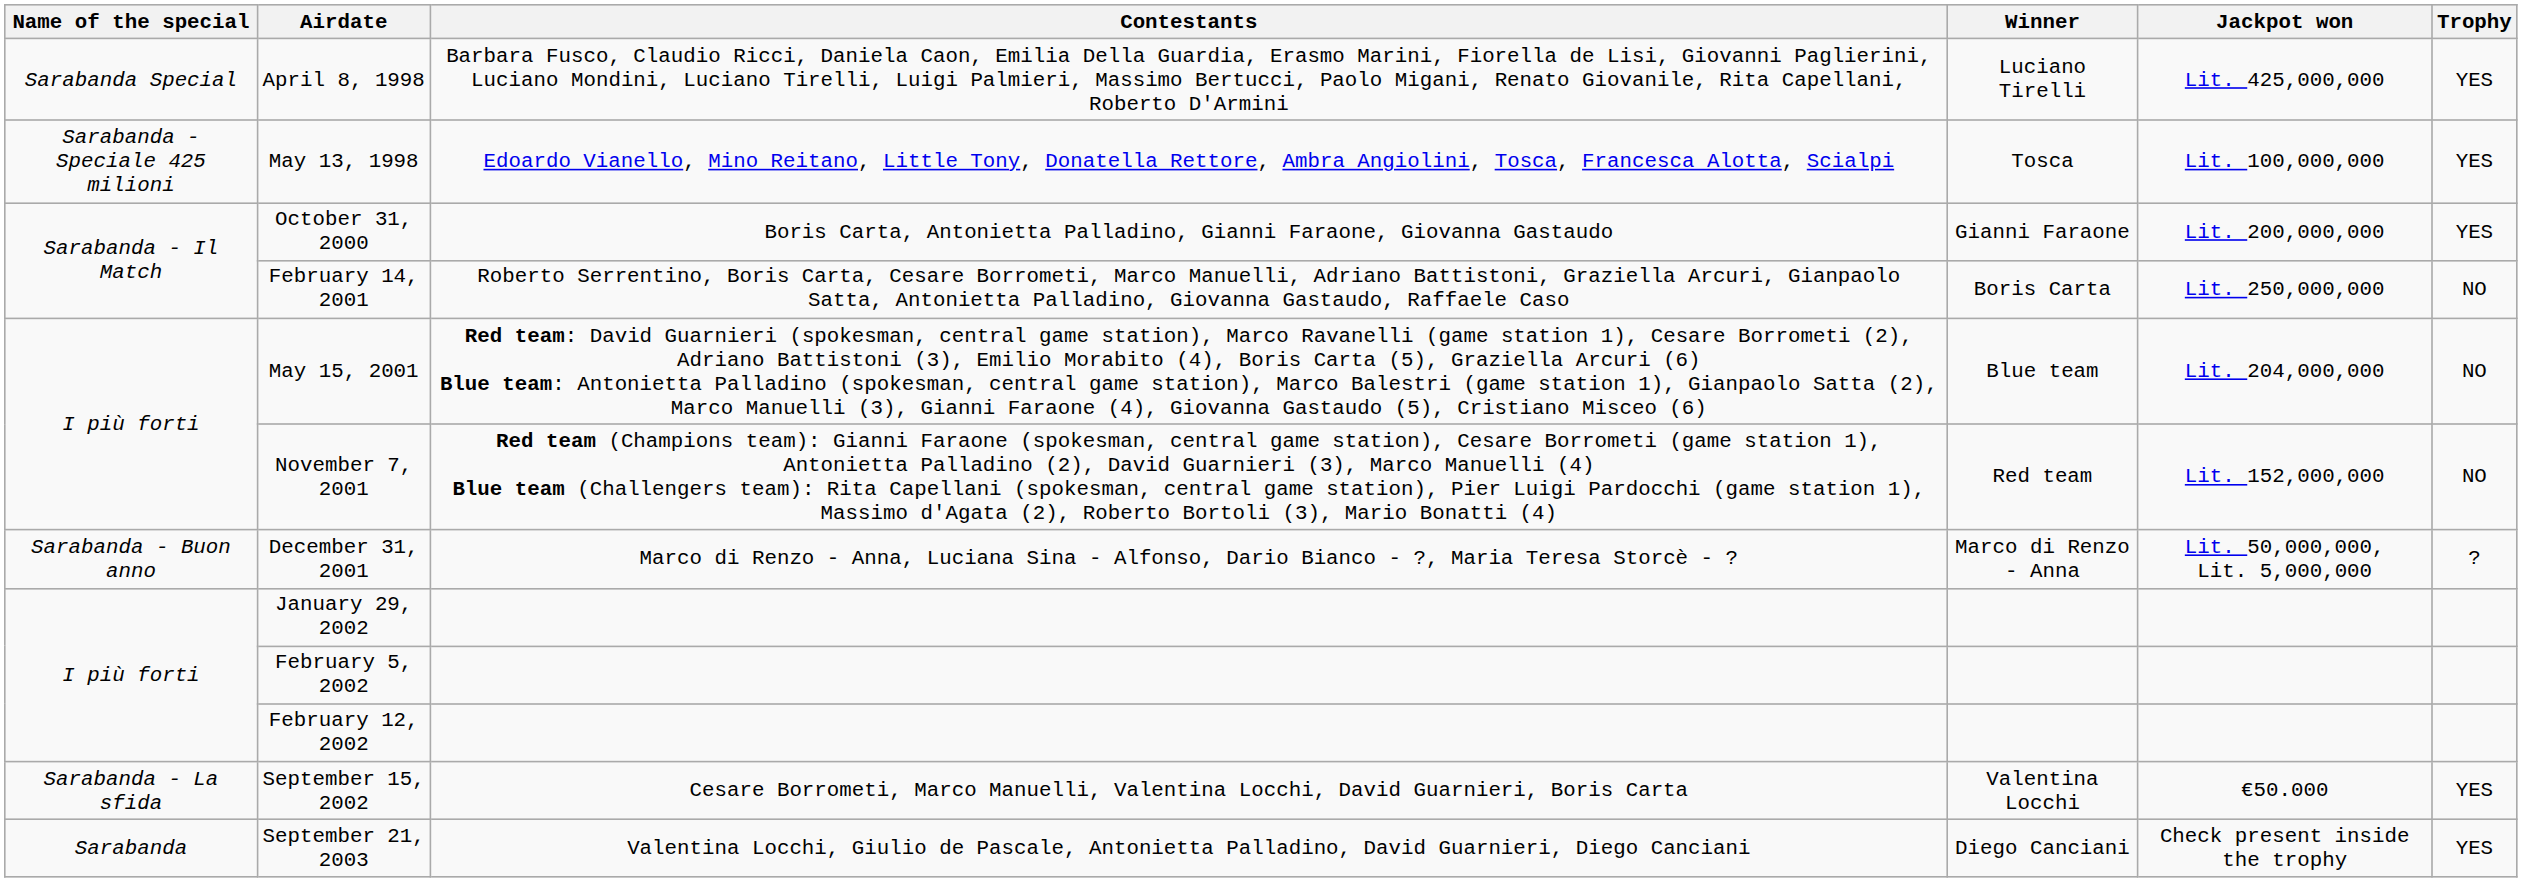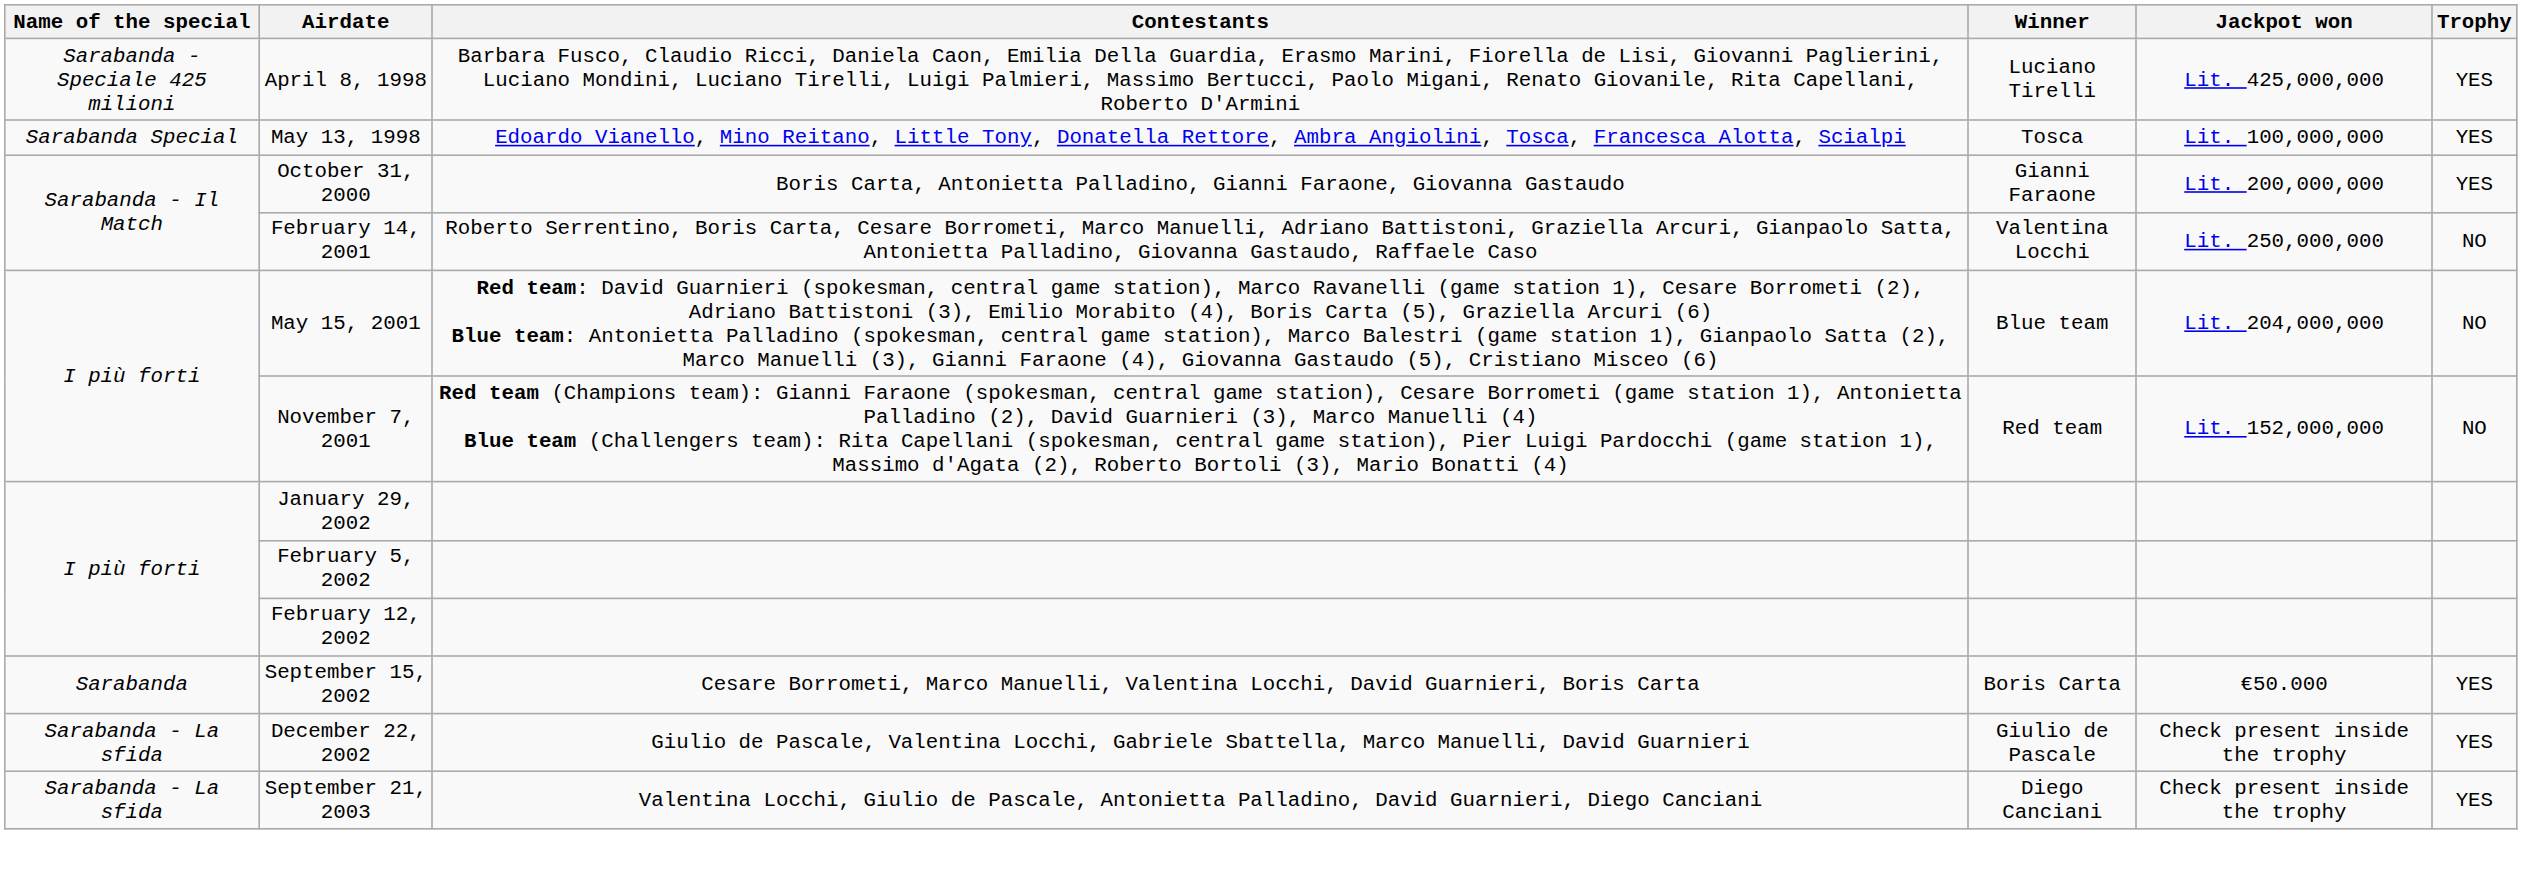(131, 80) Sarabanda Special -> (132, 80) Sarabanda - Speciale 425 milioni
(131, 162) Sarabanda - Speciale 425 milioni -> (132, 138) Sarabanda Special
(2042, 289) Boris Carta -> (2052, 241) Valentina Locchi
- row: (344, 559)
(131, 791) Sarabanda - La sfida -> (132, 685) Sarabanda
(2042, 791) Valentina Locchi -> (2052, 685) Boris Carta
+ row: (346, 743)
(131, 849) Sarabanda -> (132, 801) Sarabanda - La sfida
